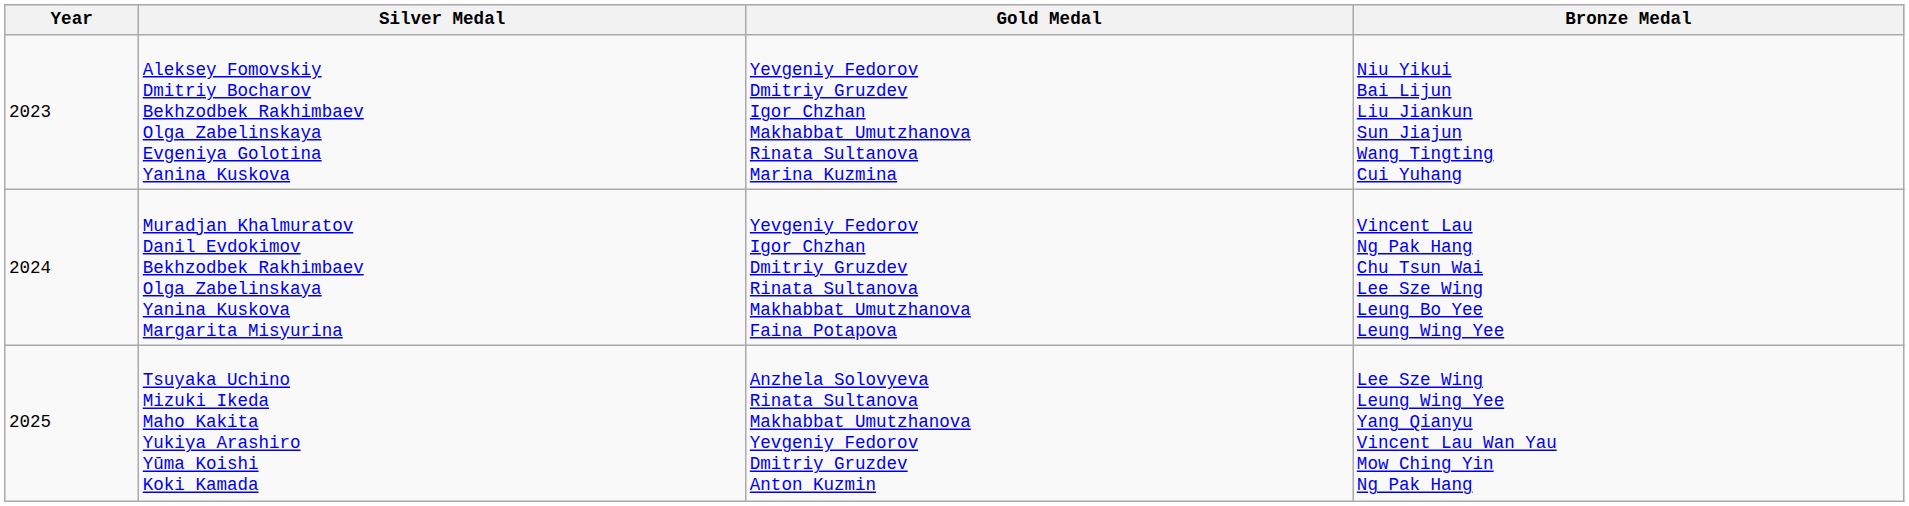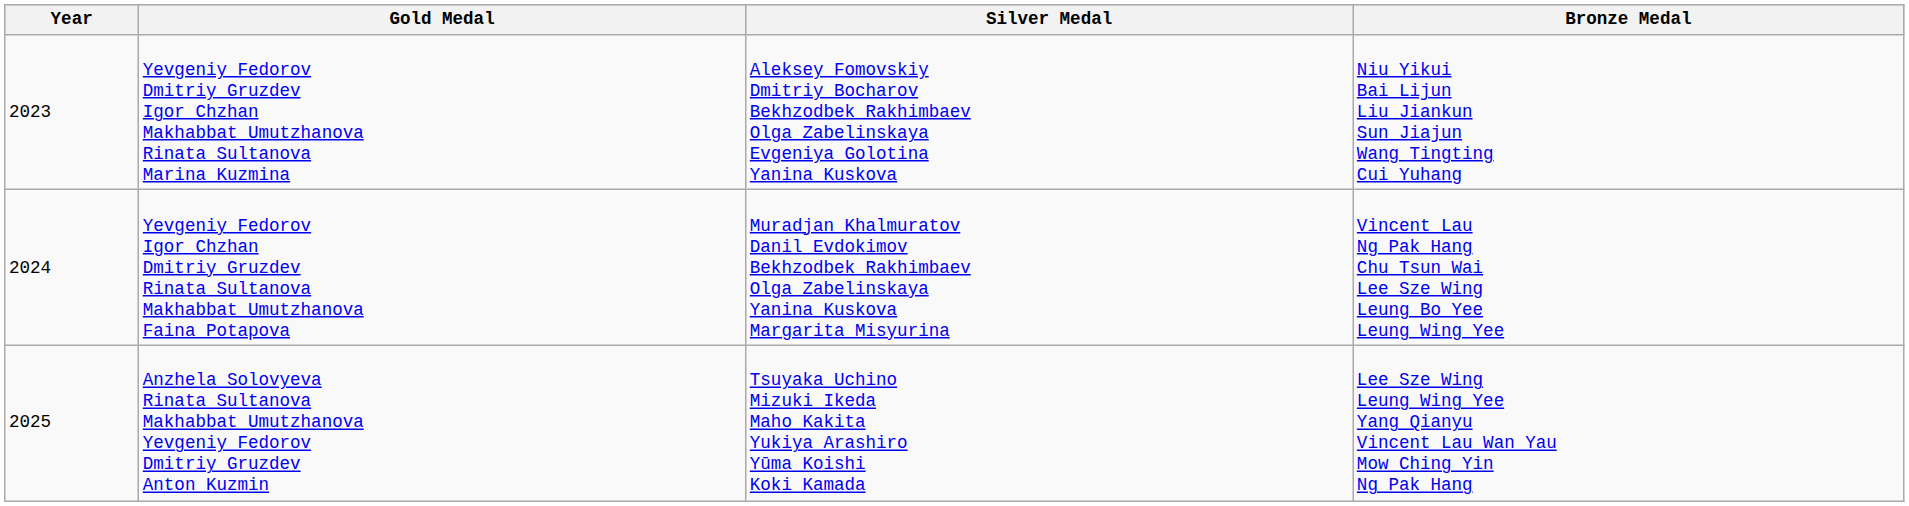columns swapped: (1049, 19) <-> (442, 19)
